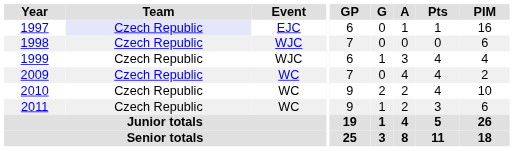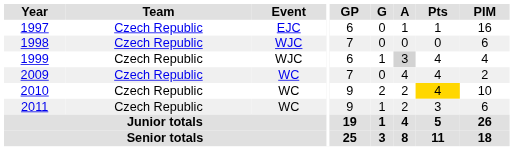(158, 27) lavender background -> (158, 27) no background
(405, 59) no background -> (405, 59) lightgrey background
(438, 91) no background -> (438, 91) gold background
